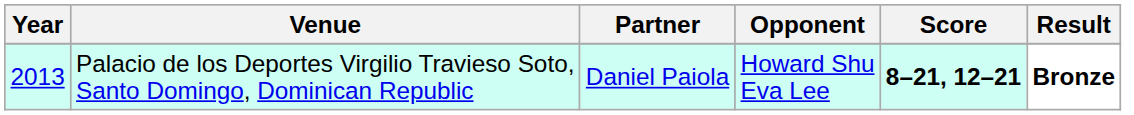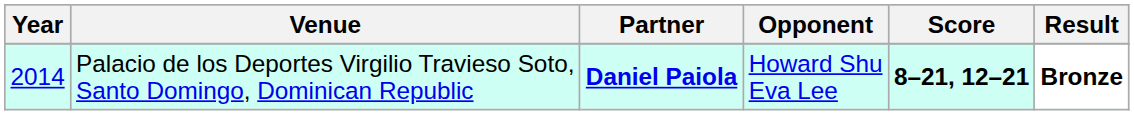(38, 76) 2013 -> (38, 76) 2014
(658, 76) normal -> (662, 76) bold
